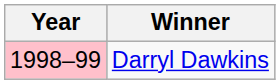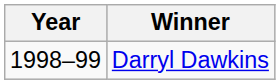(56, 60) pink background -> (56, 60) no background
